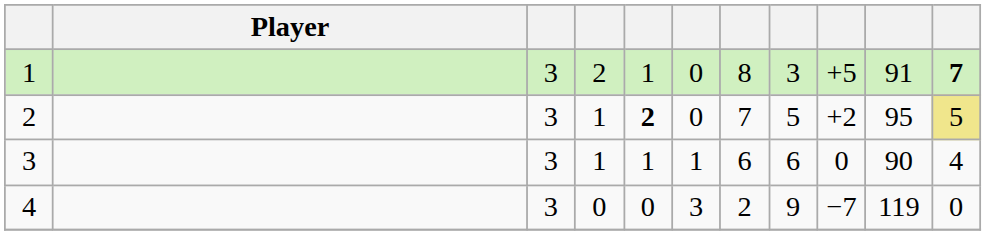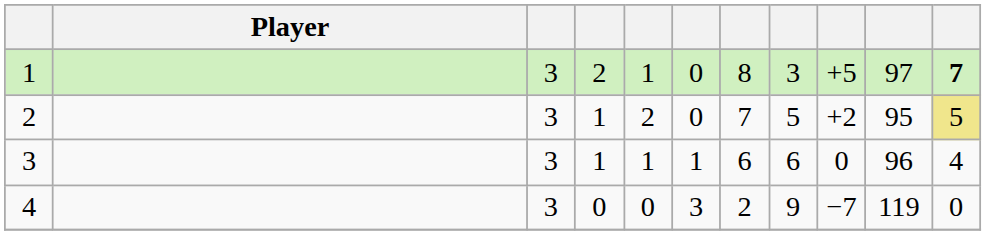(899, 71) 91 -> (899, 71) 97
(648, 116) bold -> (648, 116) normal
(899, 161) 90 -> (899, 161) 96
